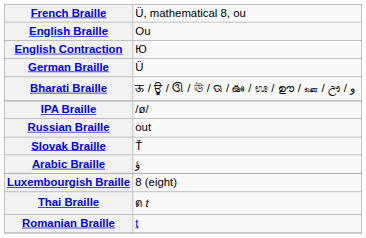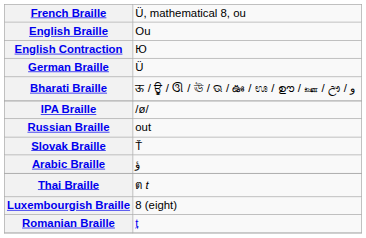rows swapped: (69, 203) <-> (69, 182)
